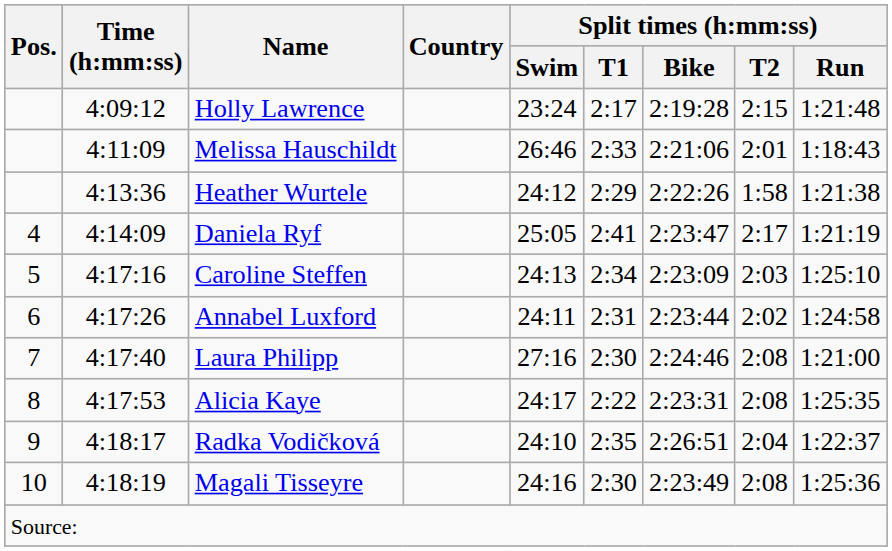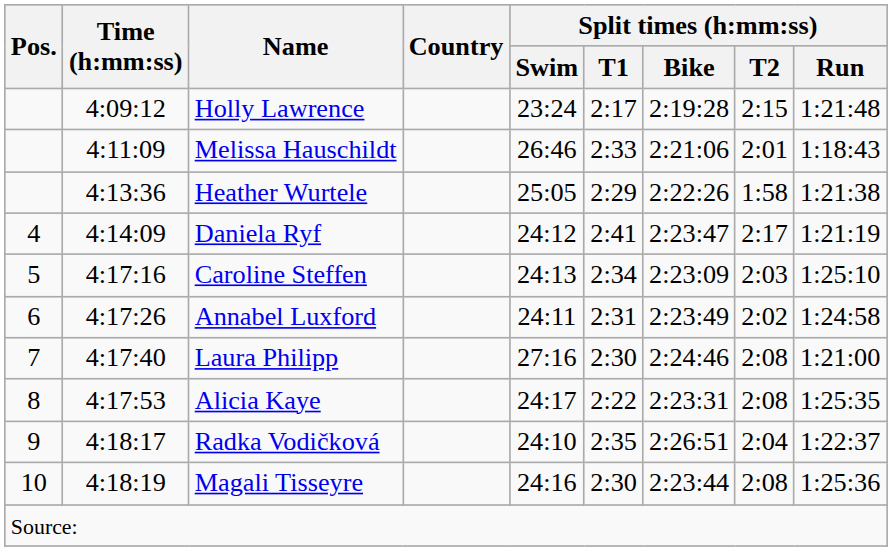(547, 191) 24:12 -> (547, 191) 25:05
(547, 233) 25:05 -> (547, 233) 24:12
(689, 316) 2:23:44 -> (689, 316) 2:23:49
(689, 483) 2:23:49 -> (689, 483) 2:23:44
